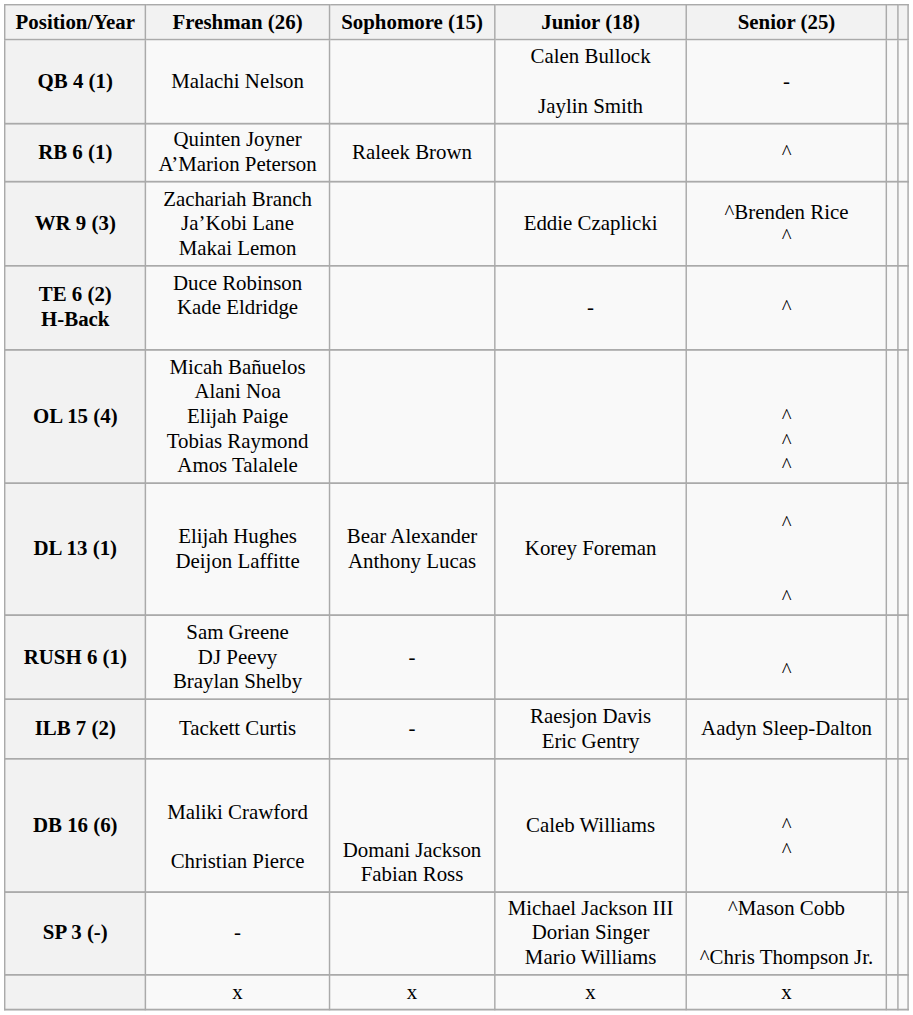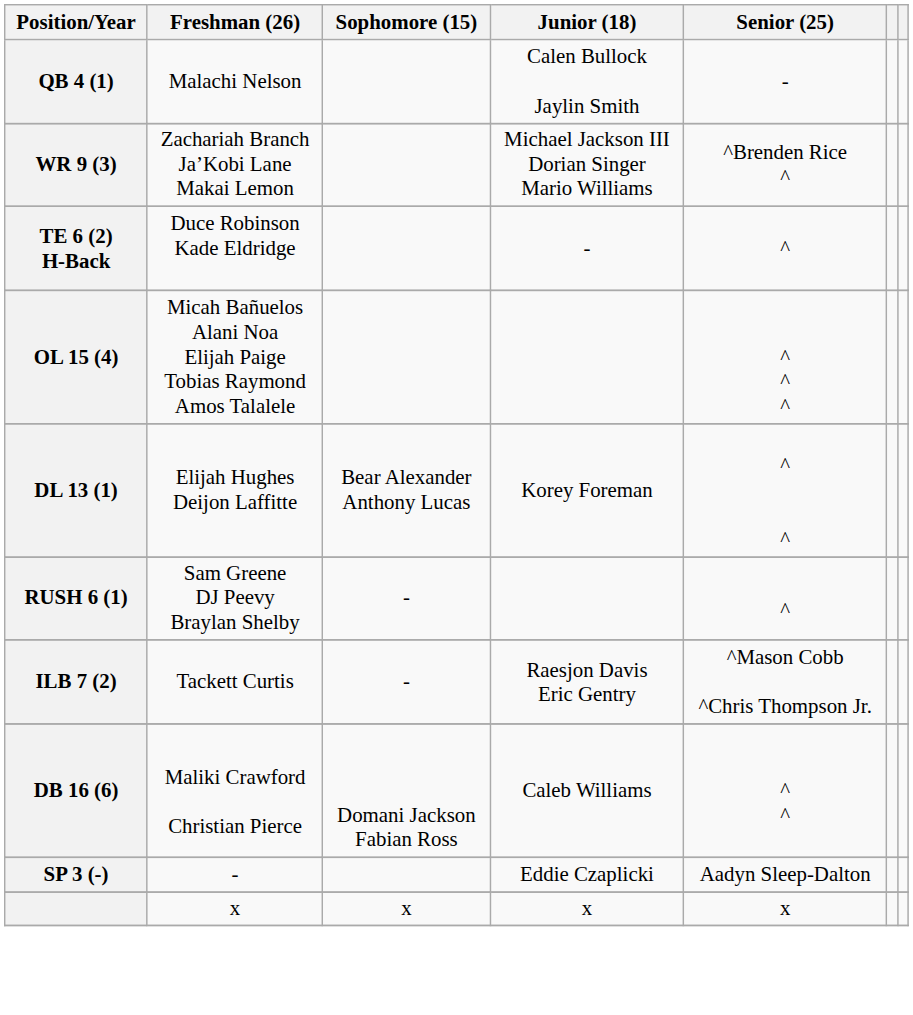- row: (75, 152)
(591, 224) Eddie Czaplicki -> (587, 164) Michael Jackson III Dorian Singer Mario Williams
(787, 728) Aadyn Sleep-Dalton -> (785, 682) ^Mason Cobb ^Chris Thompson Jr.
(591, 933) Michael Jackson III Dorian Singer Mario Williams -> (587, 874) Eddie Czaplicki
(787, 933) ^Mason Cobb ^Chris Thompson Jr. -> (785, 874) Aadyn Sleep-Dalton
